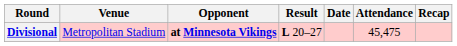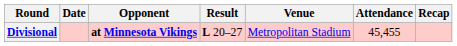columns swapped: (339, 13) <-> (114, 13)
(384, 32) 45,475 -> (384, 32) 45,455
